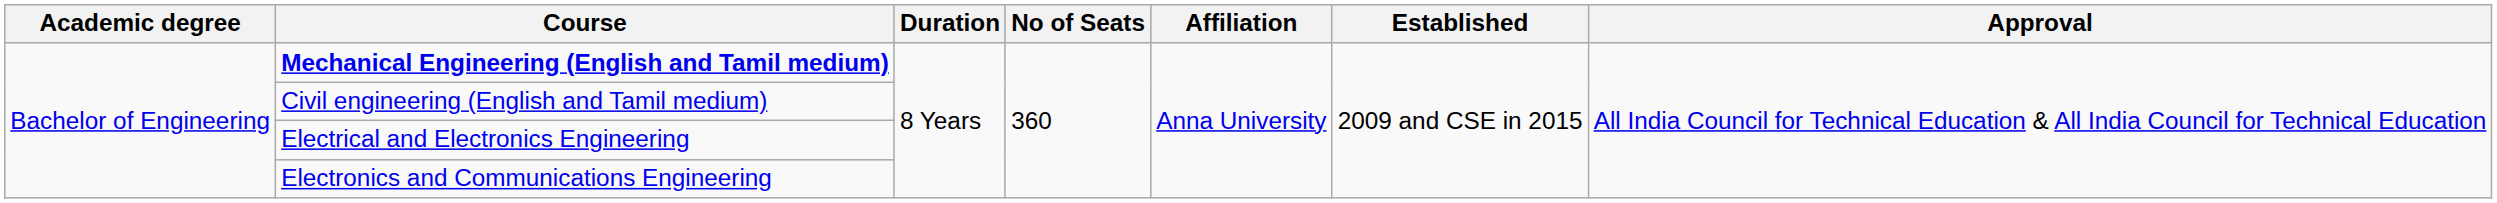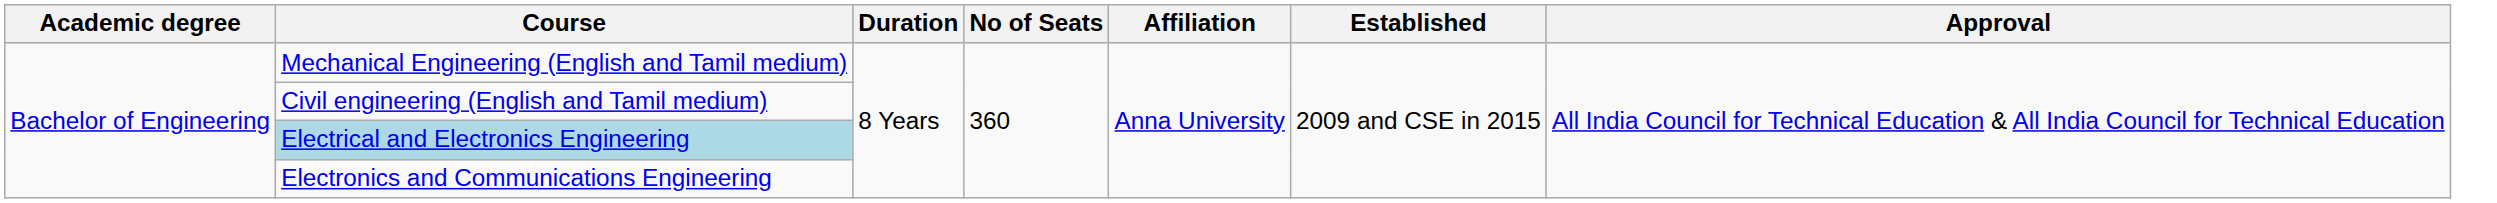(585, 62) bold -> (564, 62) normal
(485, 139) no background -> (485, 139) lightblue background
